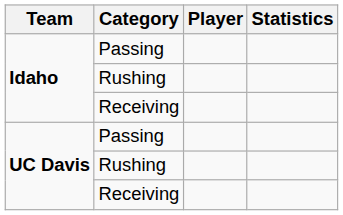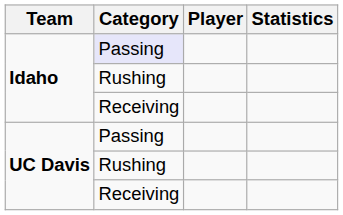(131, 48) no background -> (131, 48) lavender background
